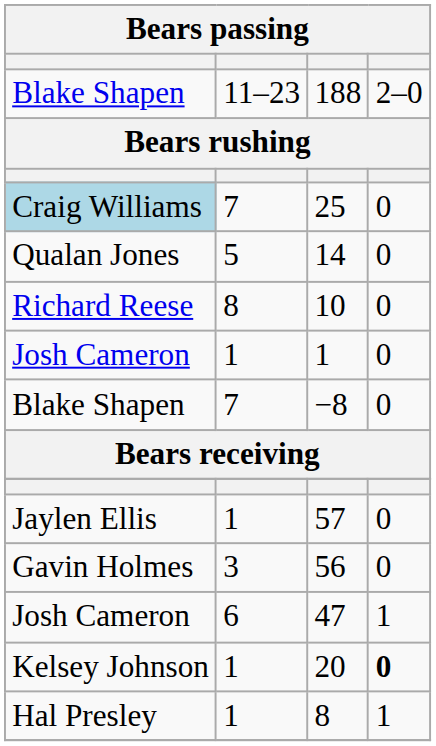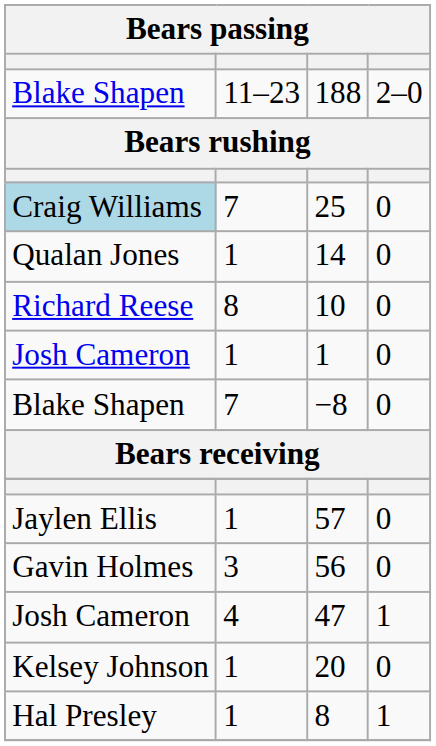(231, 255) 5 -> (231, 255) 1
(231, 616) 6 -> (231, 616) 4
(383, 666) bold -> (383, 666) normal
